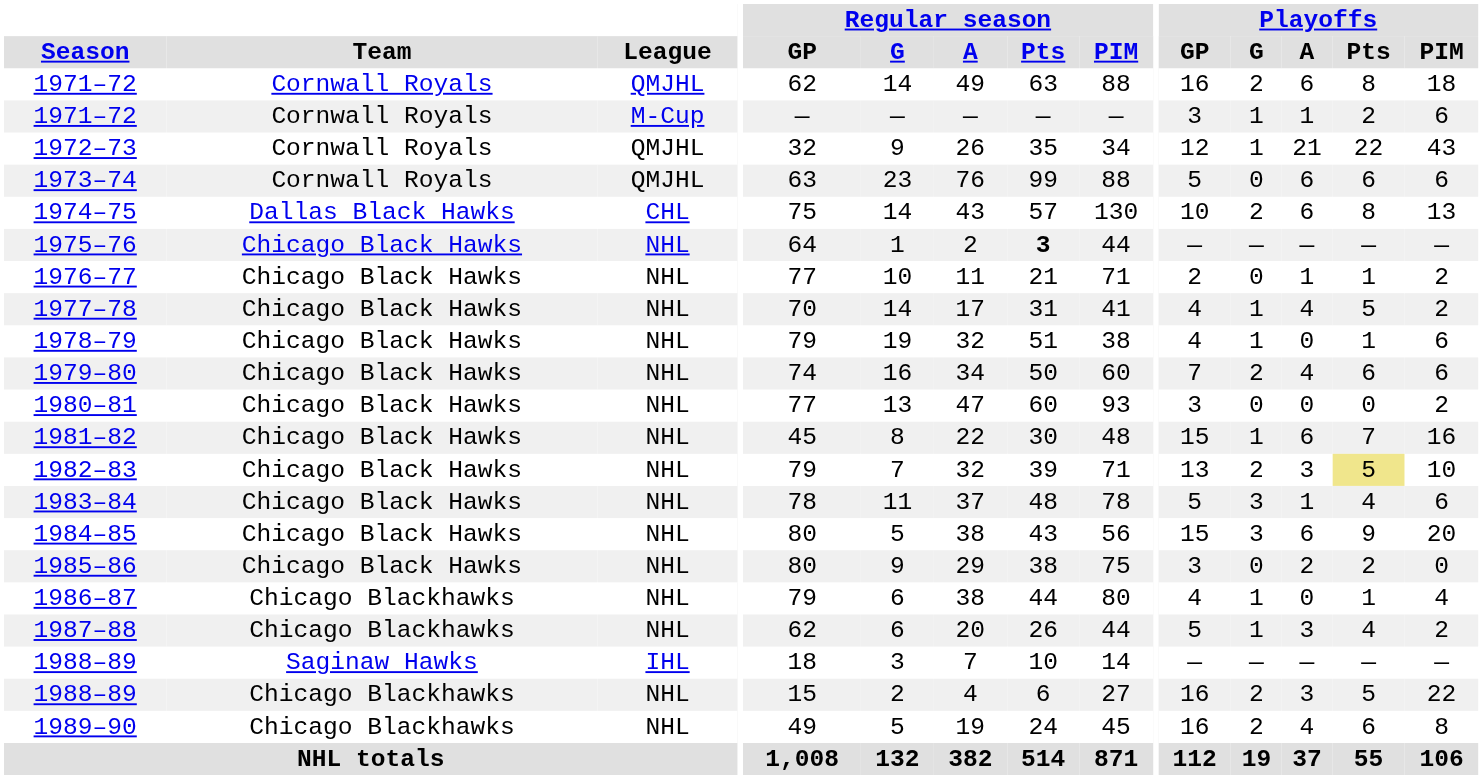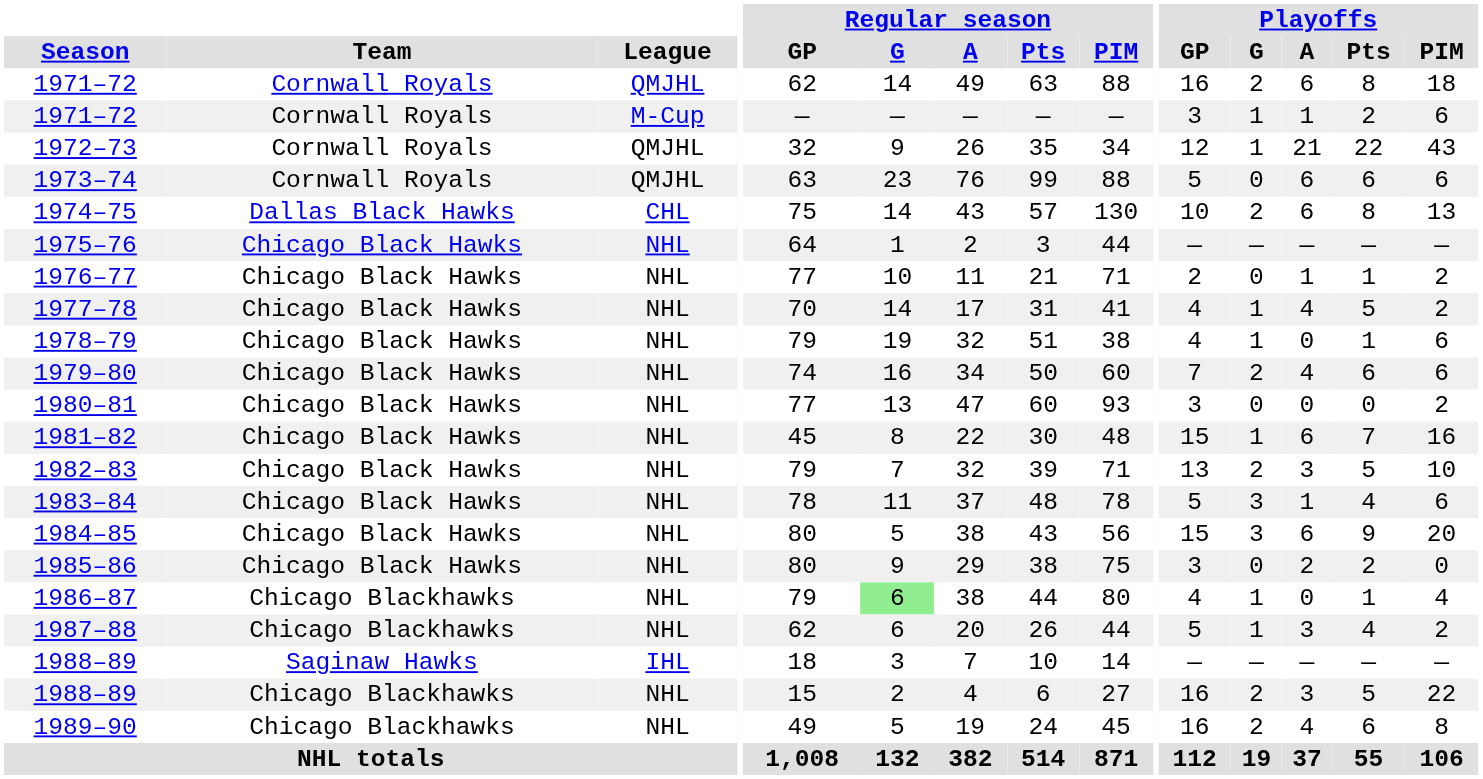(1043, 245) bold -> (1043, 245) normal
(1369, 470) khaki background -> (1369, 470) no background
(897, 598) no background -> (897, 598) lightgreen background
